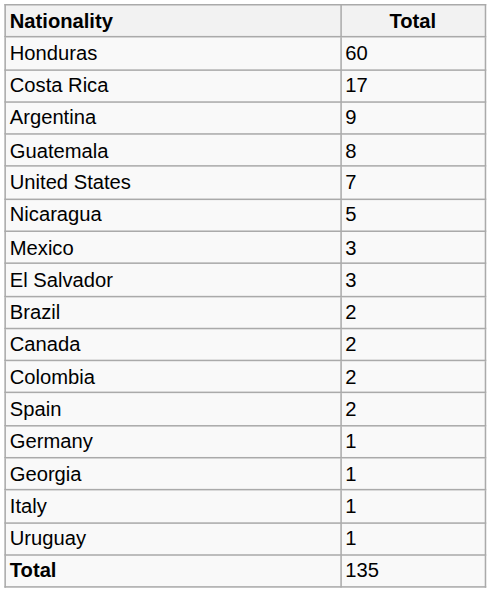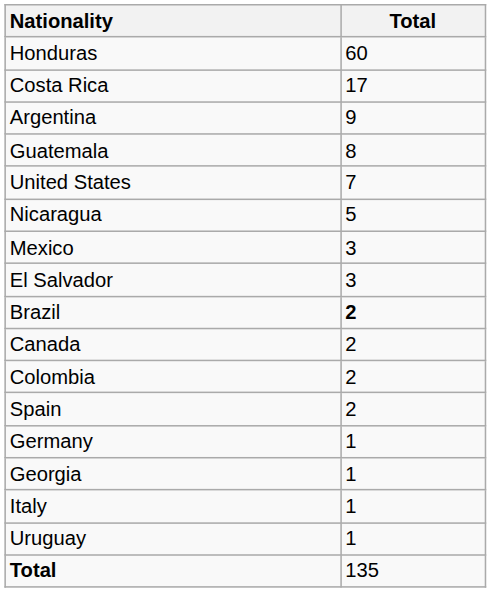(351, 312) normal -> (351, 312) bold
